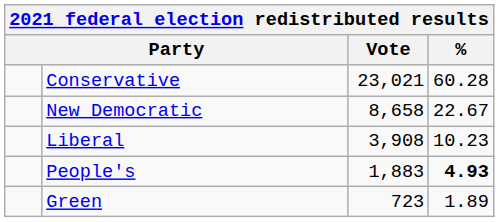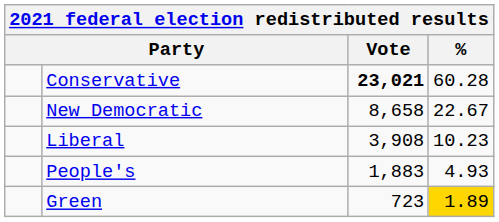(391, 80) normal -> (391, 80) bold
(467, 171) bold -> (467, 171) normal
(467, 202) no background -> (467, 202) gold background
